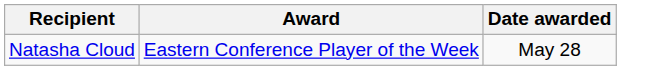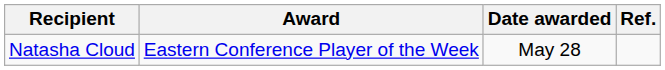+ column: (638, 19)
